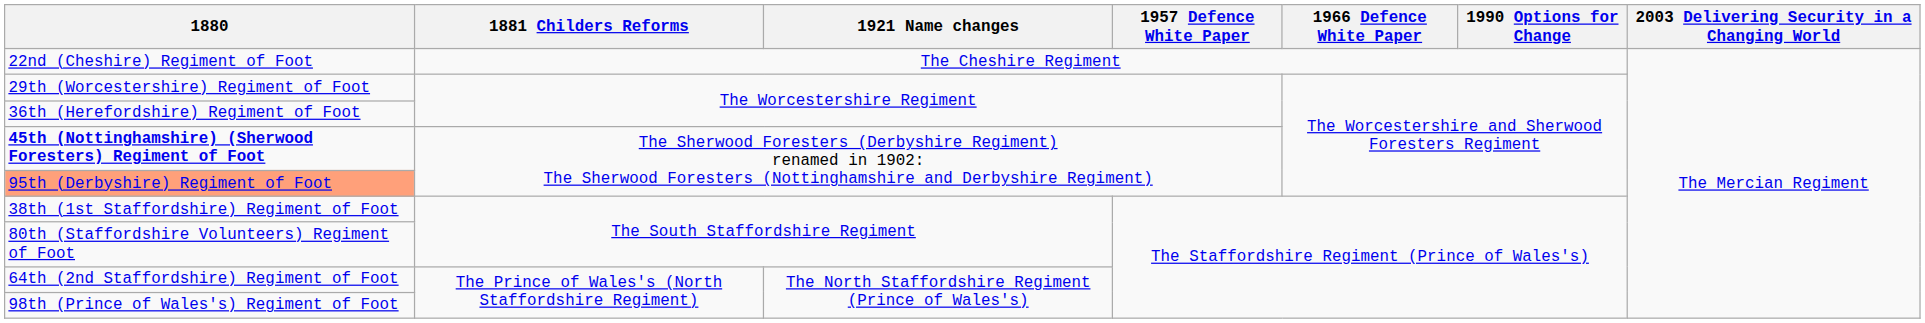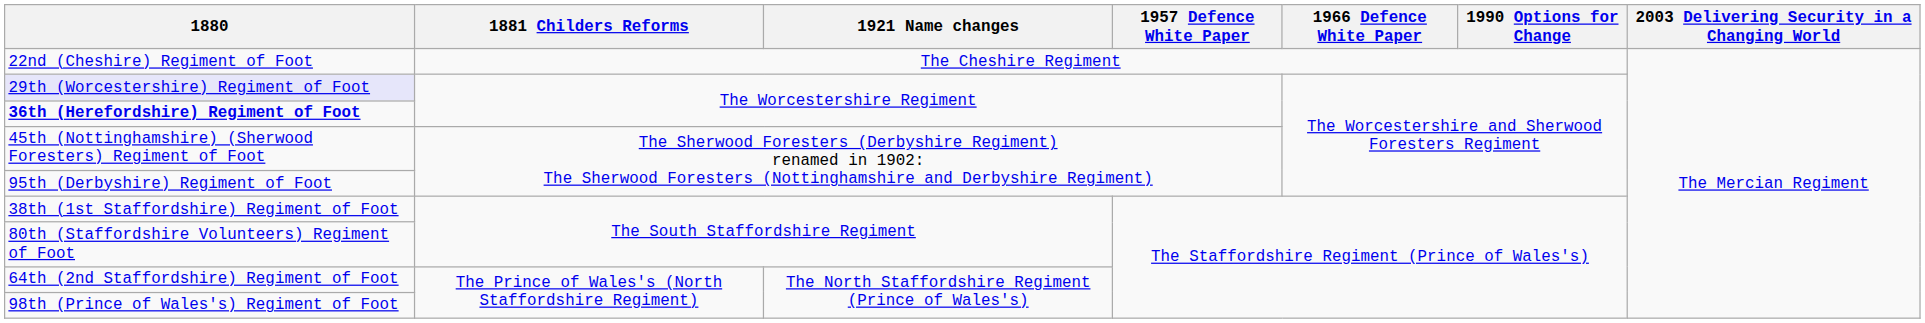(189, 88) no background -> (189, 88) lavender background
(184, 113) normal -> (184, 113) bold
(161, 148) bold -> (161, 148) normal
(170, 183) lightsalmon background -> (170, 183) no background
